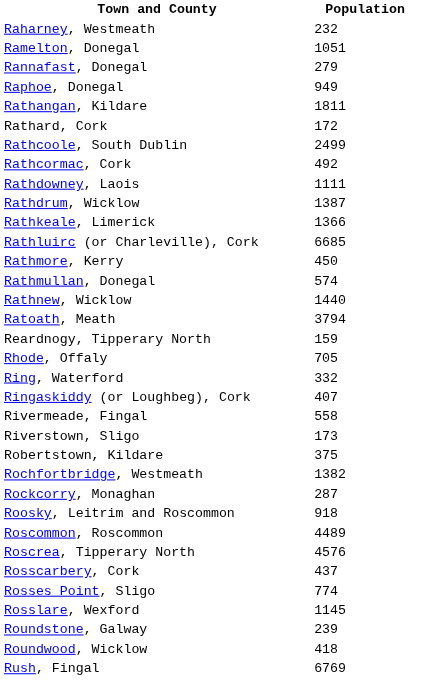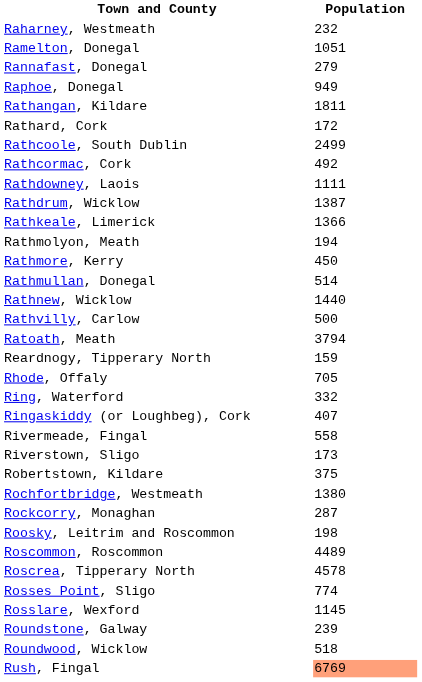- row: (131, 242)
+ row: (72, 242)
(326, 281) 574 -> (326, 281) 514
+ row: (72, 320)
(330, 475) 1382 -> (330, 494) 1380
(326, 514) 918 -> (326, 533) 198
(330, 552) 4576 -> (330, 572) 4578
- row: (72, 572)
(326, 649) 418 -> (326, 649) 518
(330, 669) no background -> (330, 669) lightsalmon background
